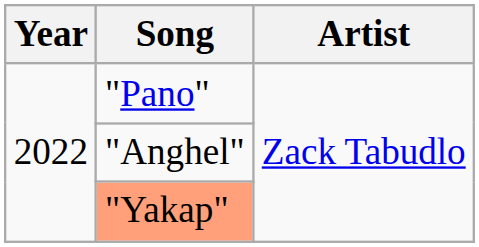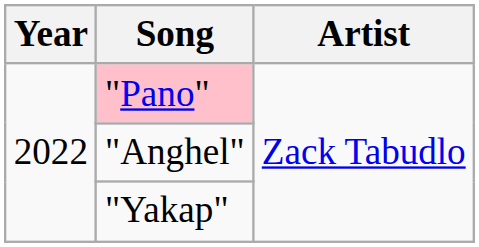(157, 92) no background -> (157, 92) pink background
(167, 210) lightsalmon background -> (167, 210) no background
